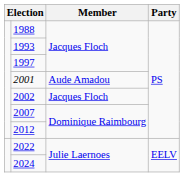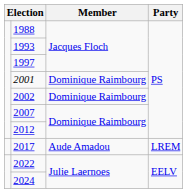(79, 79) Aude Amadou -> (97, 79) Dominique Raimbourg
(78, 96) Jacques Floch -> (97, 96) Dominique Raimbourg
+ row: (24, 146)
